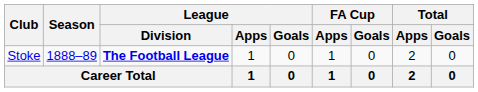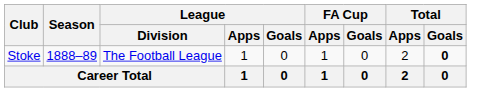(166, 55) bold -> (162, 55) normal
(452, 55) normal -> (445, 55) bold
